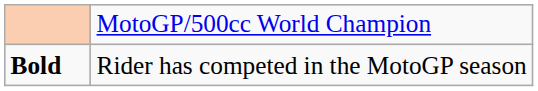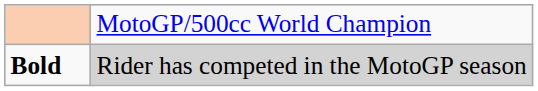(312, 64) no background -> (312, 64) lightgrey background
